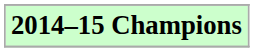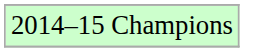(126, 25) bold -> (122, 25) normal
